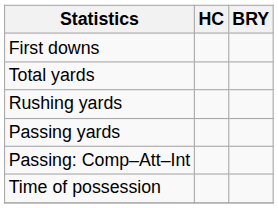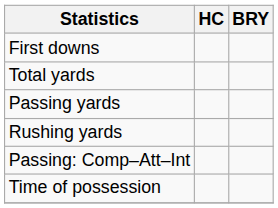rows swapped: (65, 103) <-> (64, 132)
